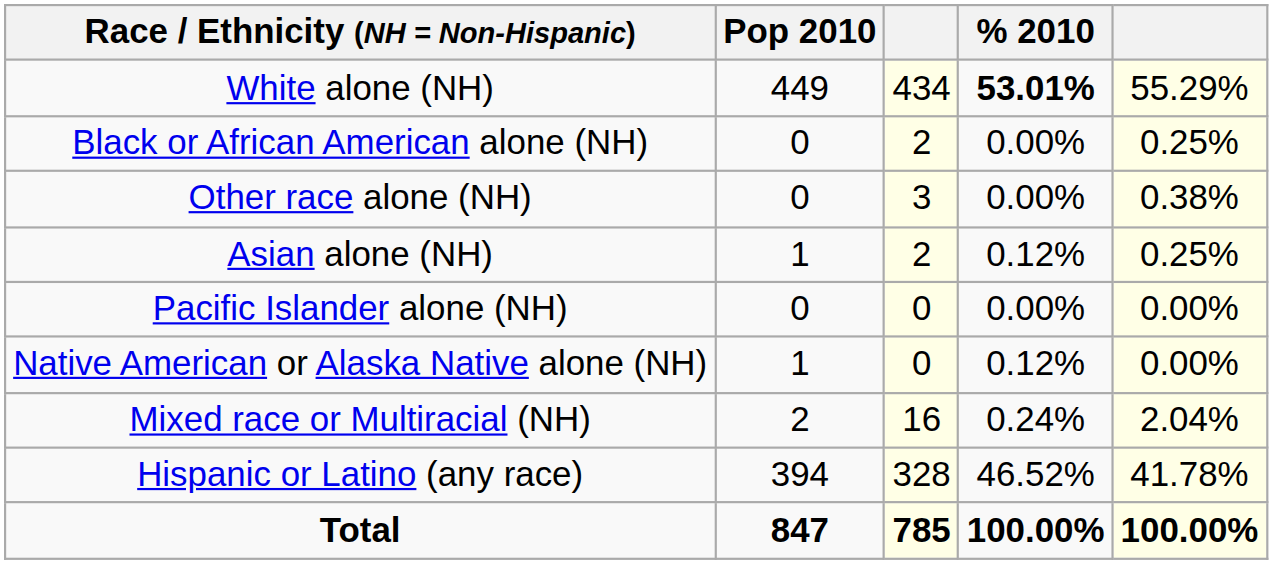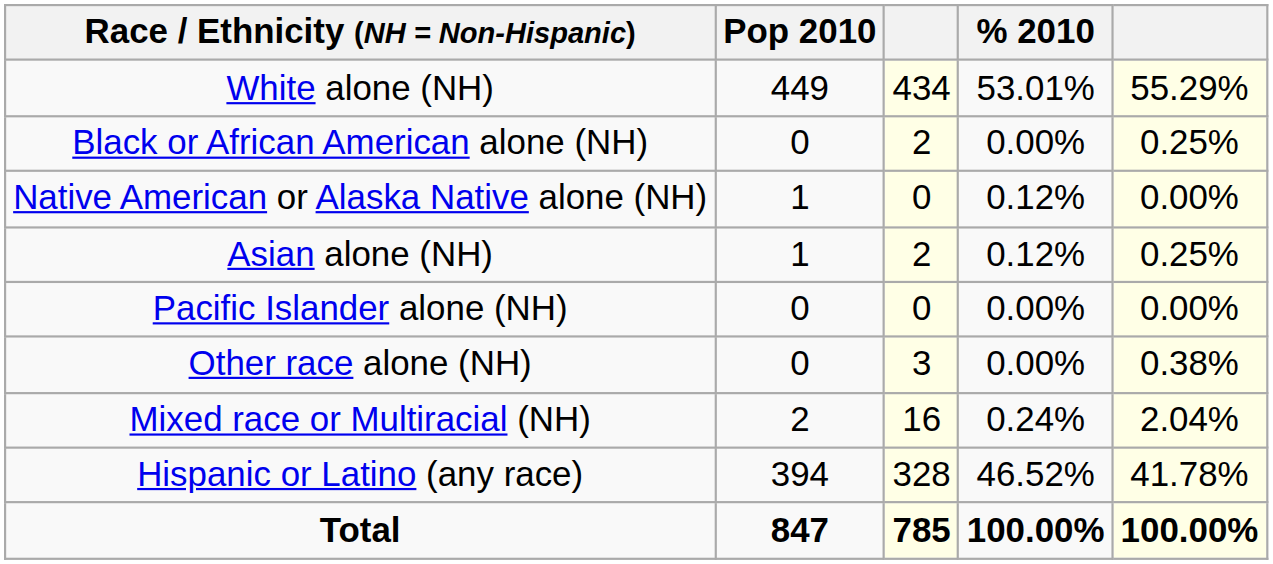(1036, 87) bold -> (1036, 87) normal
rows swapped: (360, 364) <-> (360, 198)
